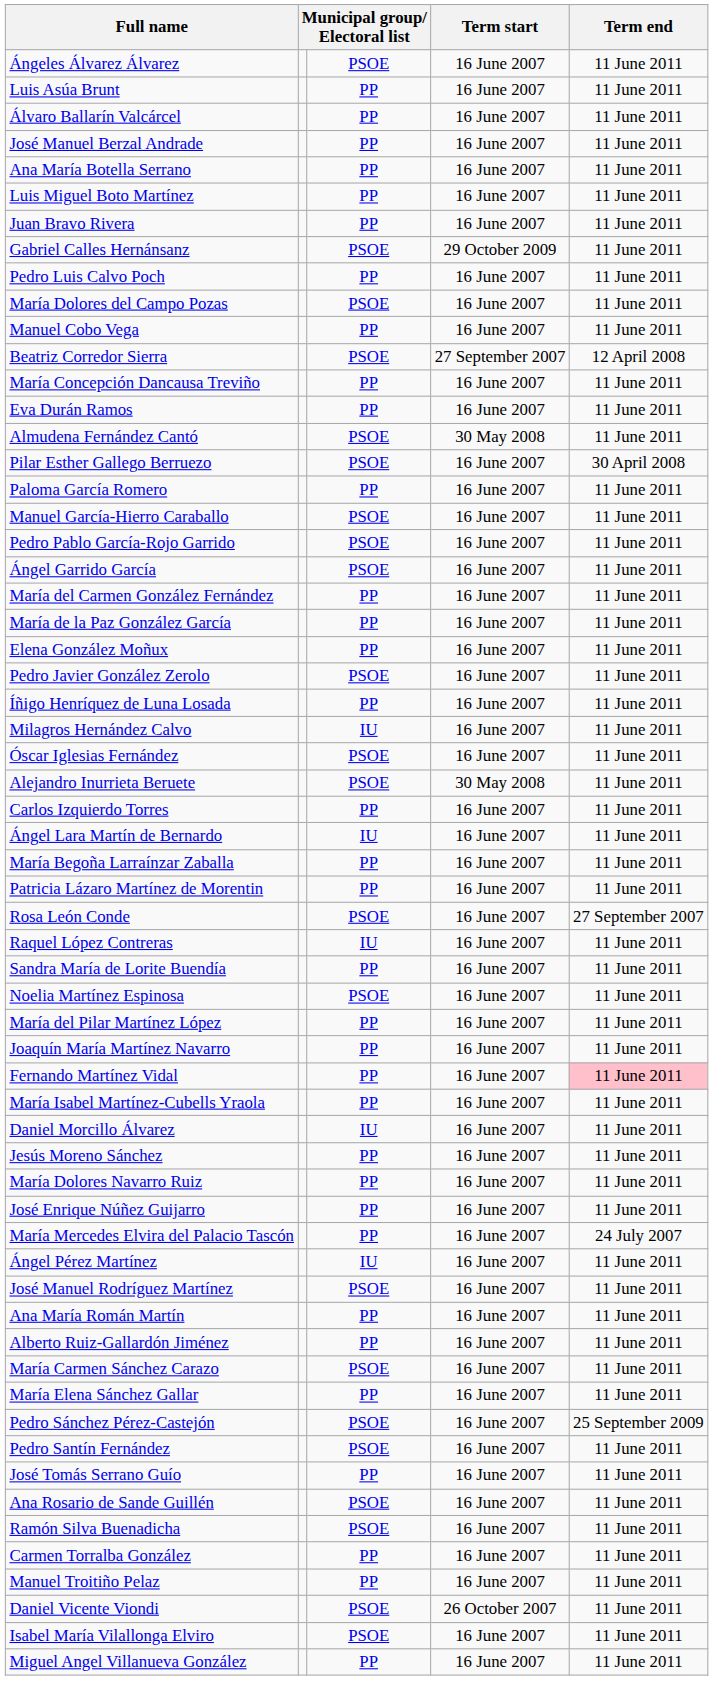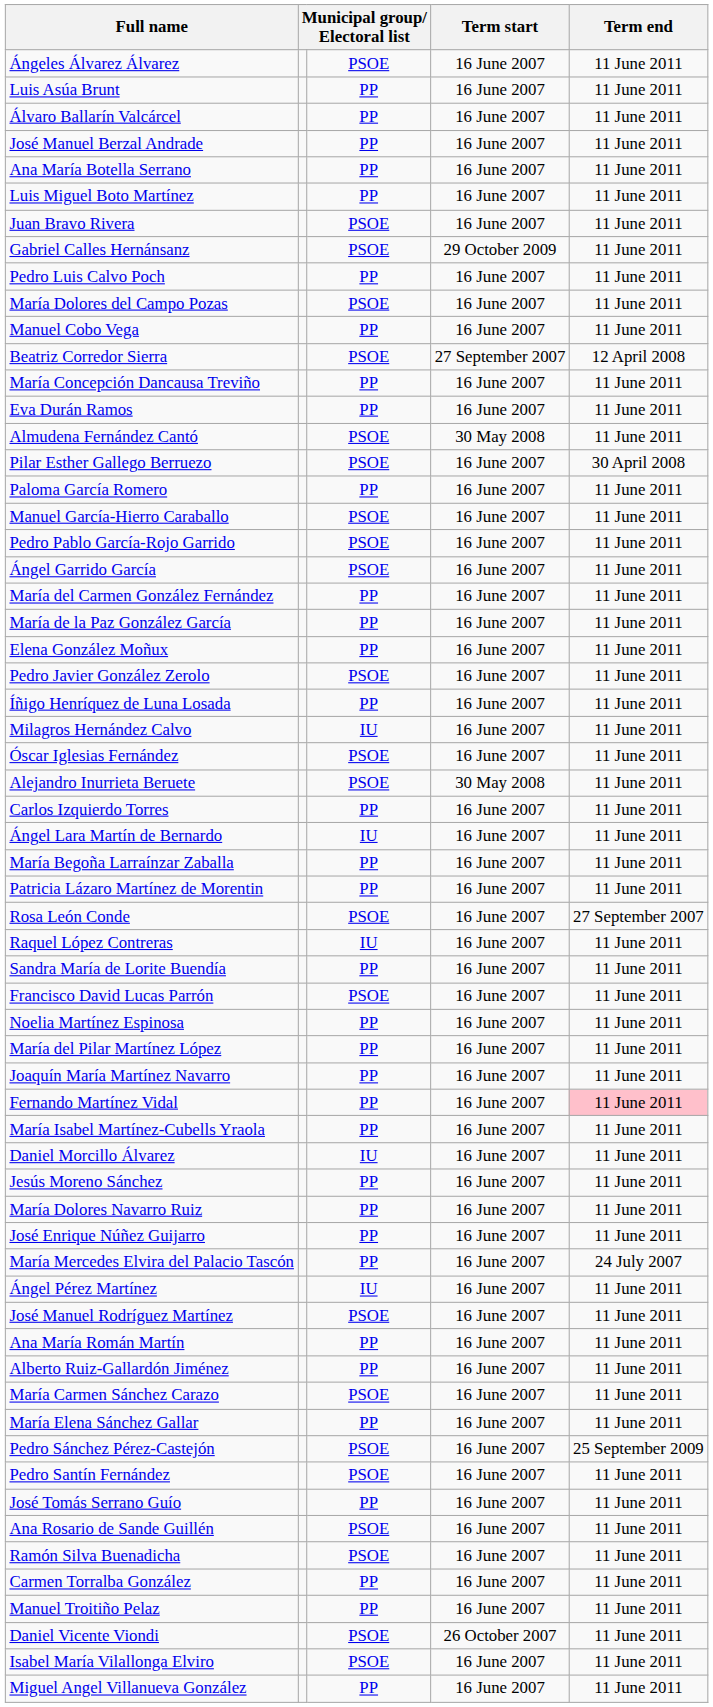(369, 223) PP -> (369, 223) PSOE
+ row: (111, 995)
(369, 995) PSOE -> (369, 1022) PP
